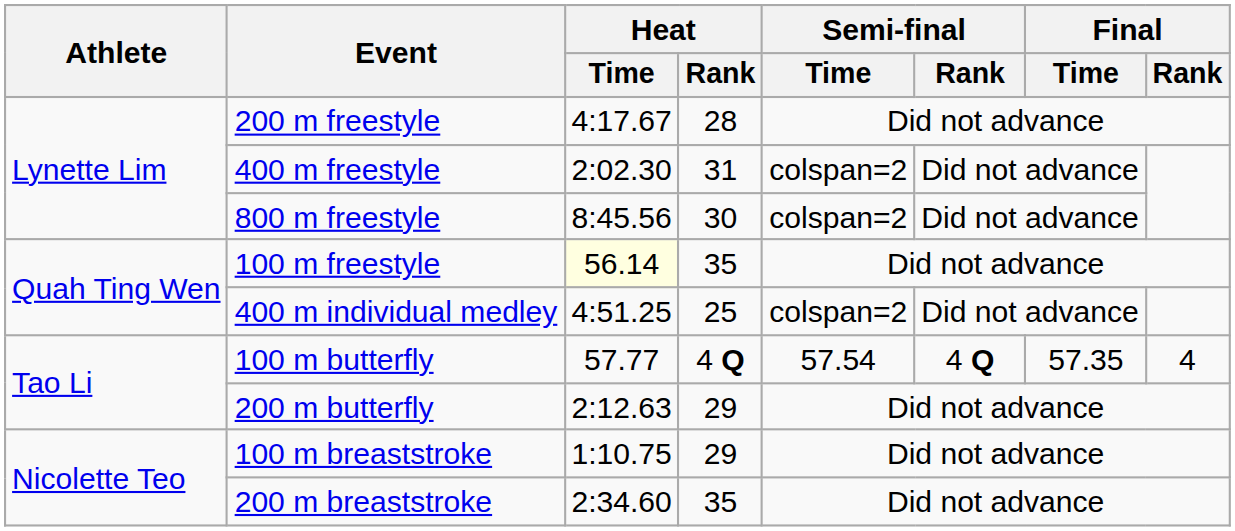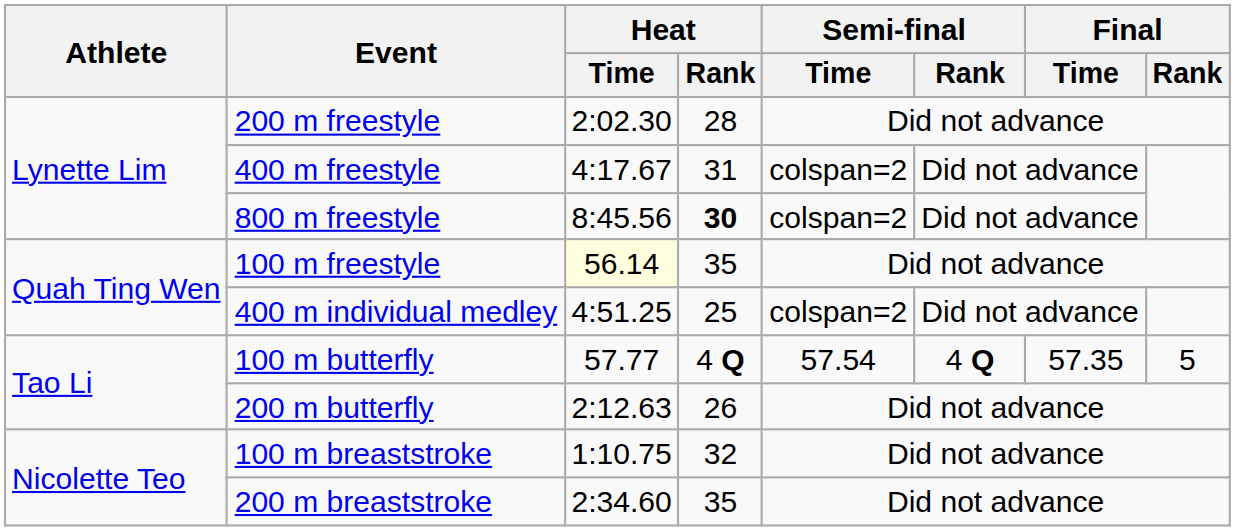(622, 122) 4:17.67 -> (622, 122) 2:02.30
(622, 169) 2:02.30 -> (622, 169) 4:17.67
(720, 217) normal -> (720, 217) bold
(1187, 359) 4 -> (1187, 359) 5
(720, 407) 29 -> (720, 407) 26
(720, 454) 29 -> (720, 454) 32
